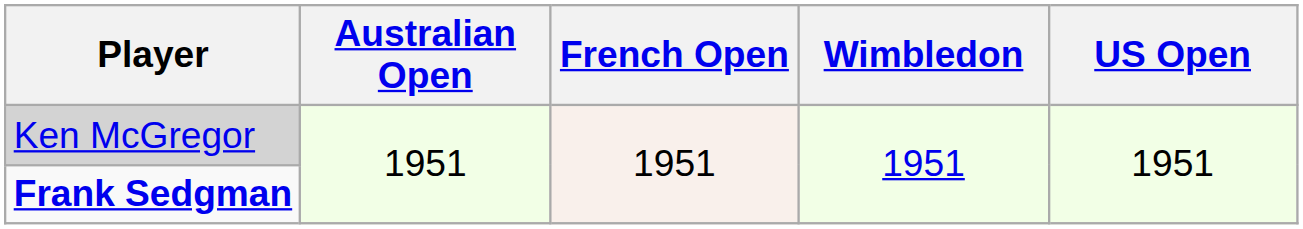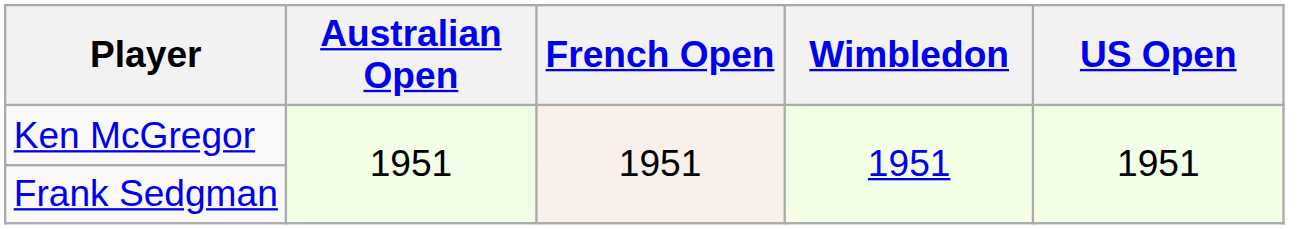(134, 134) lightgrey background -> (134, 134) no background
(153, 193) bold -> (146, 193) normal
